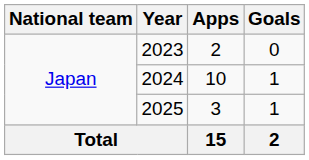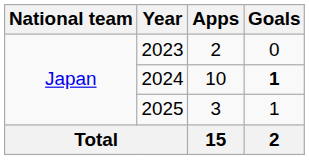(274, 79) normal -> (274, 79) bold
